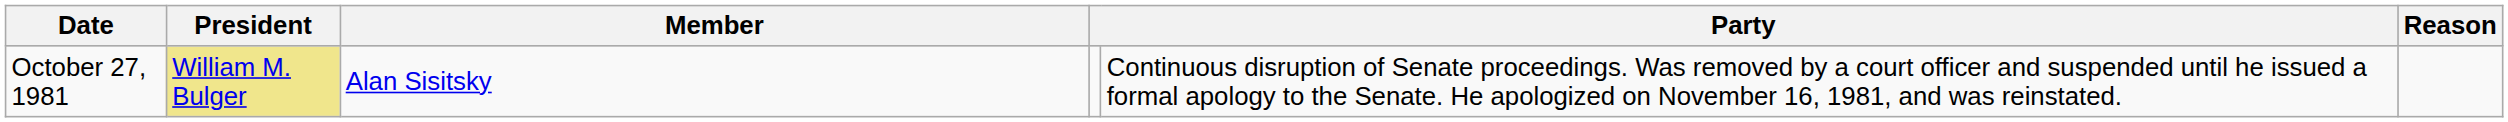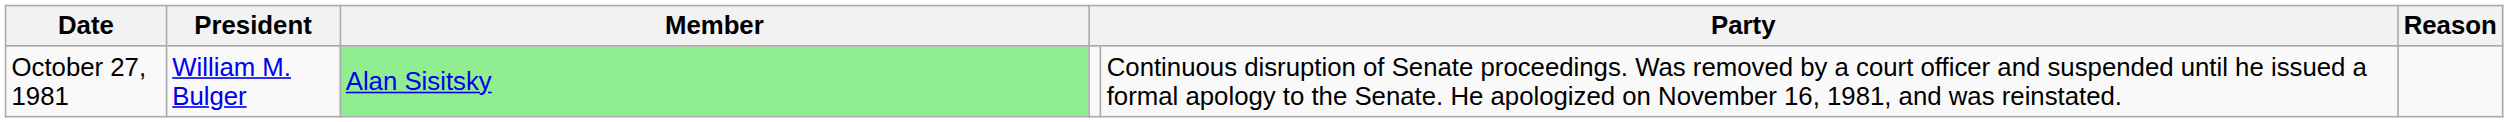(232, 81) khaki background -> (232, 81) no background
(419, 81) no background -> (419, 81) lightgreen background
